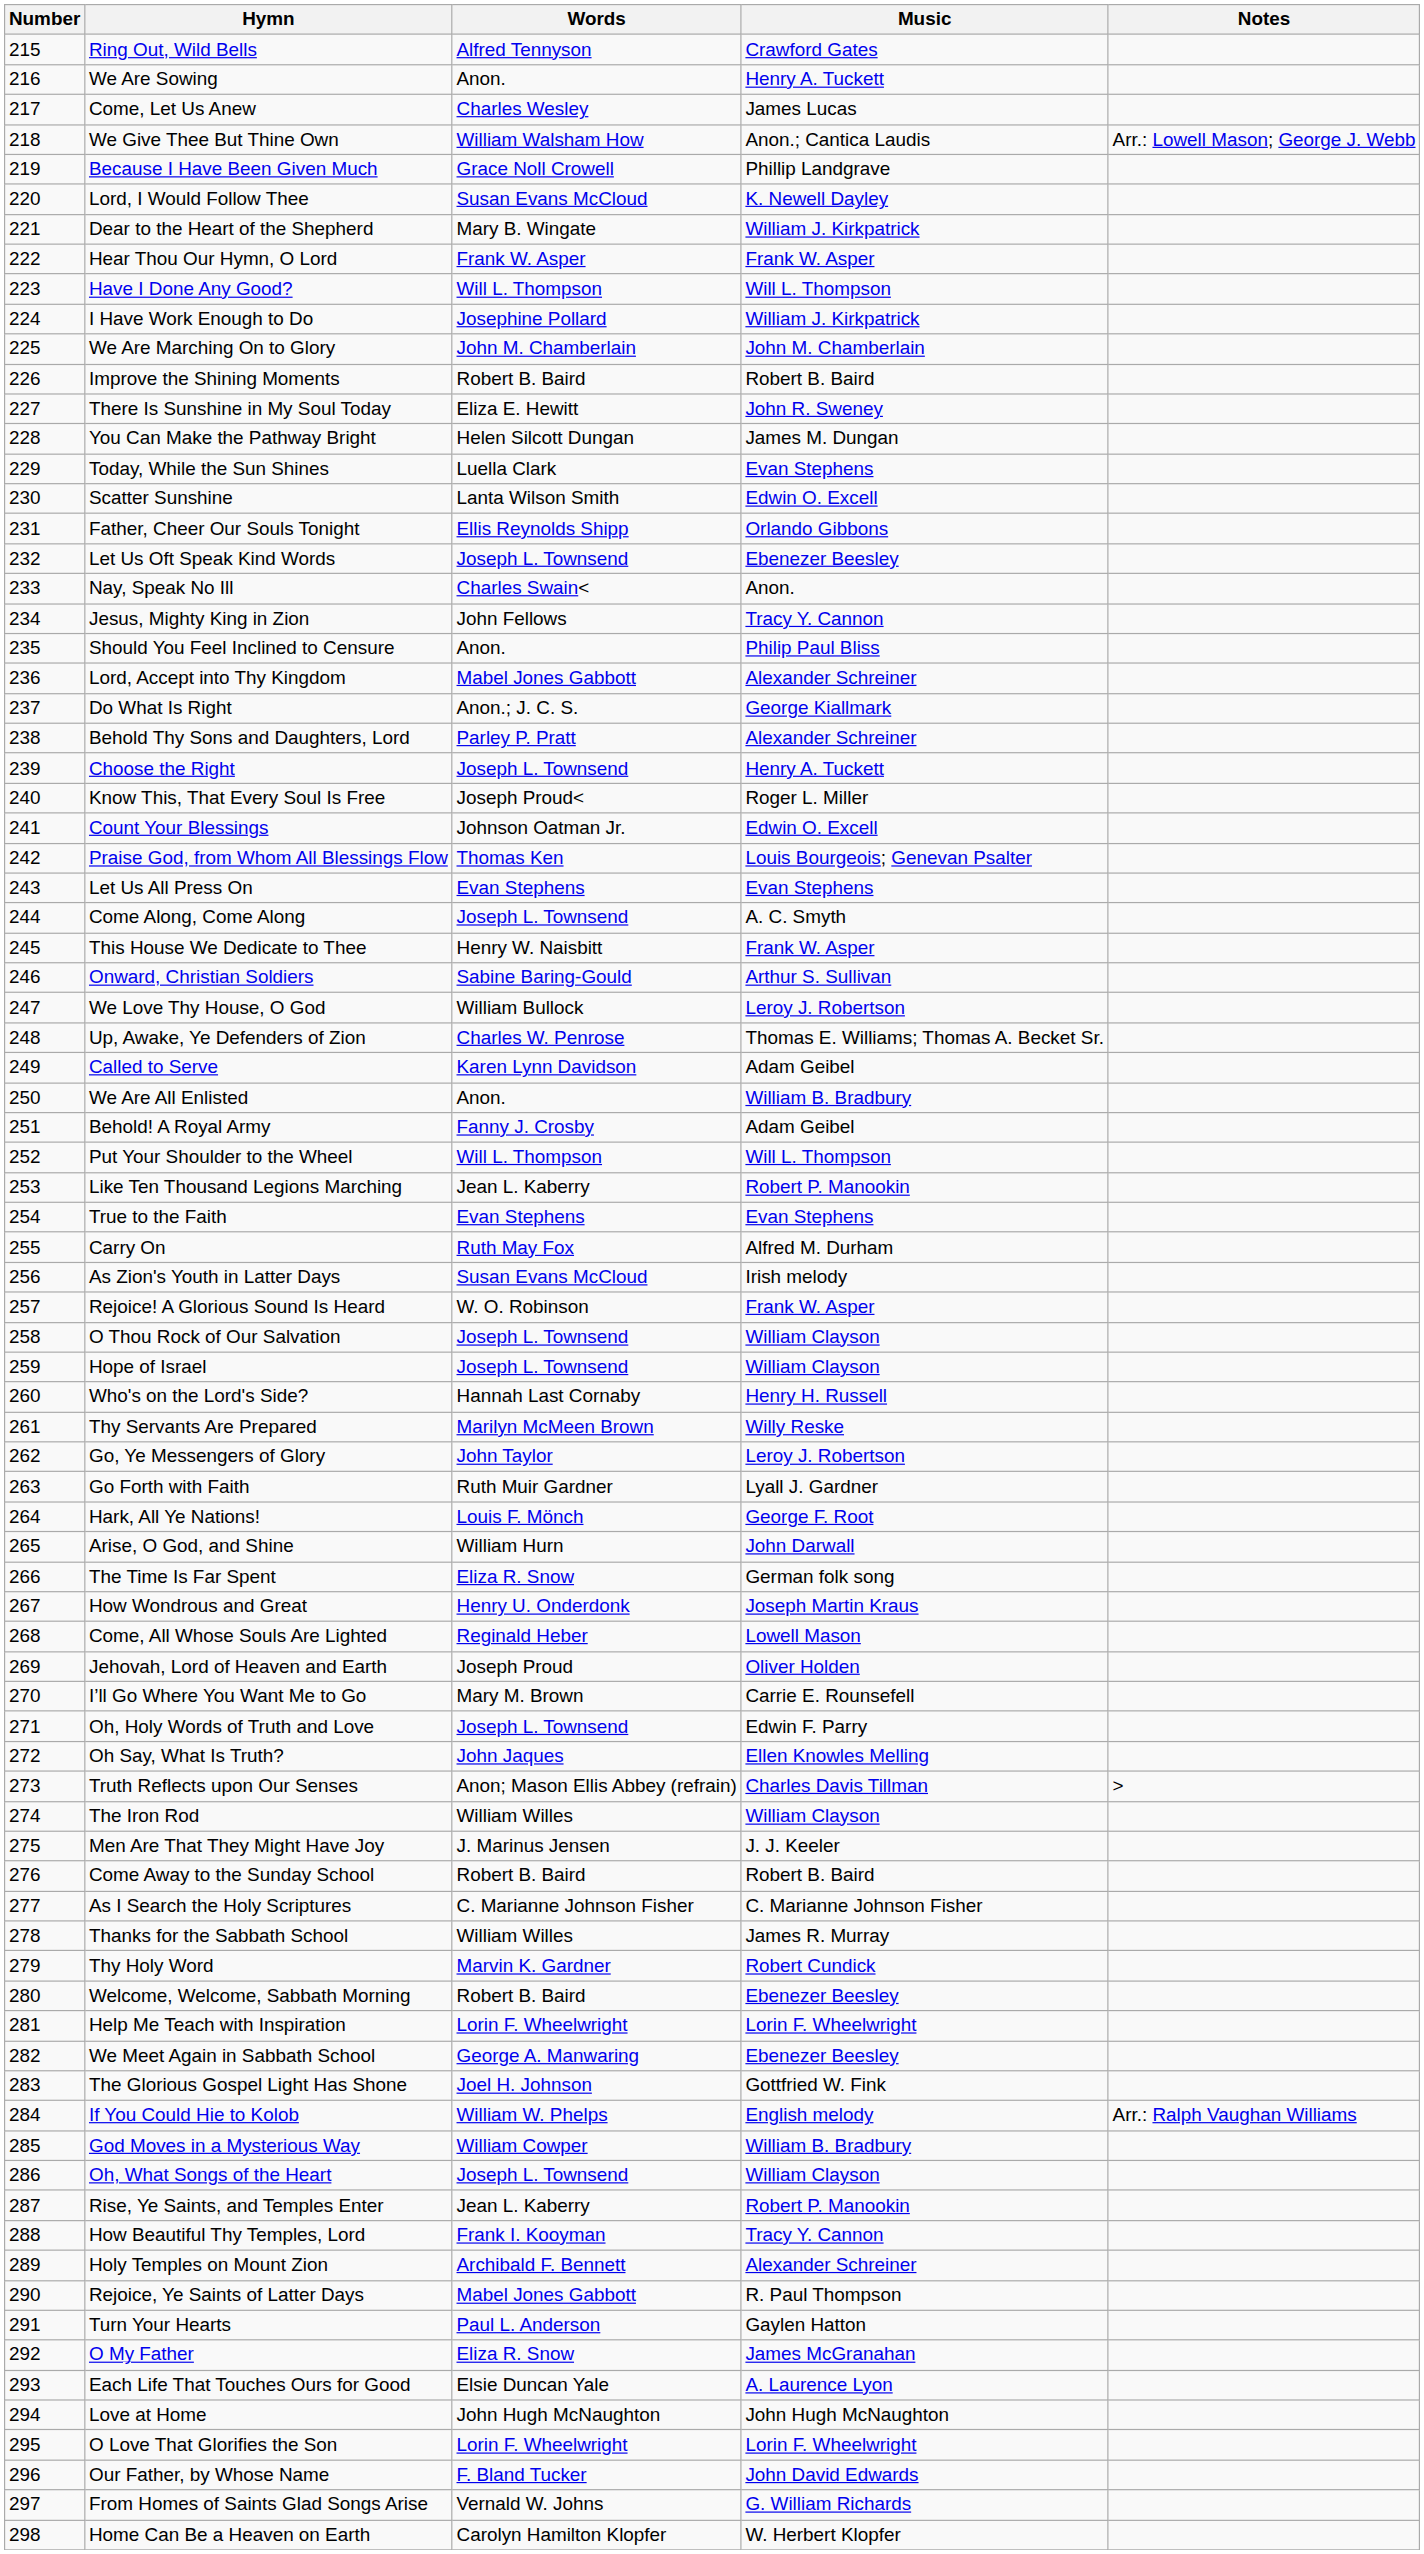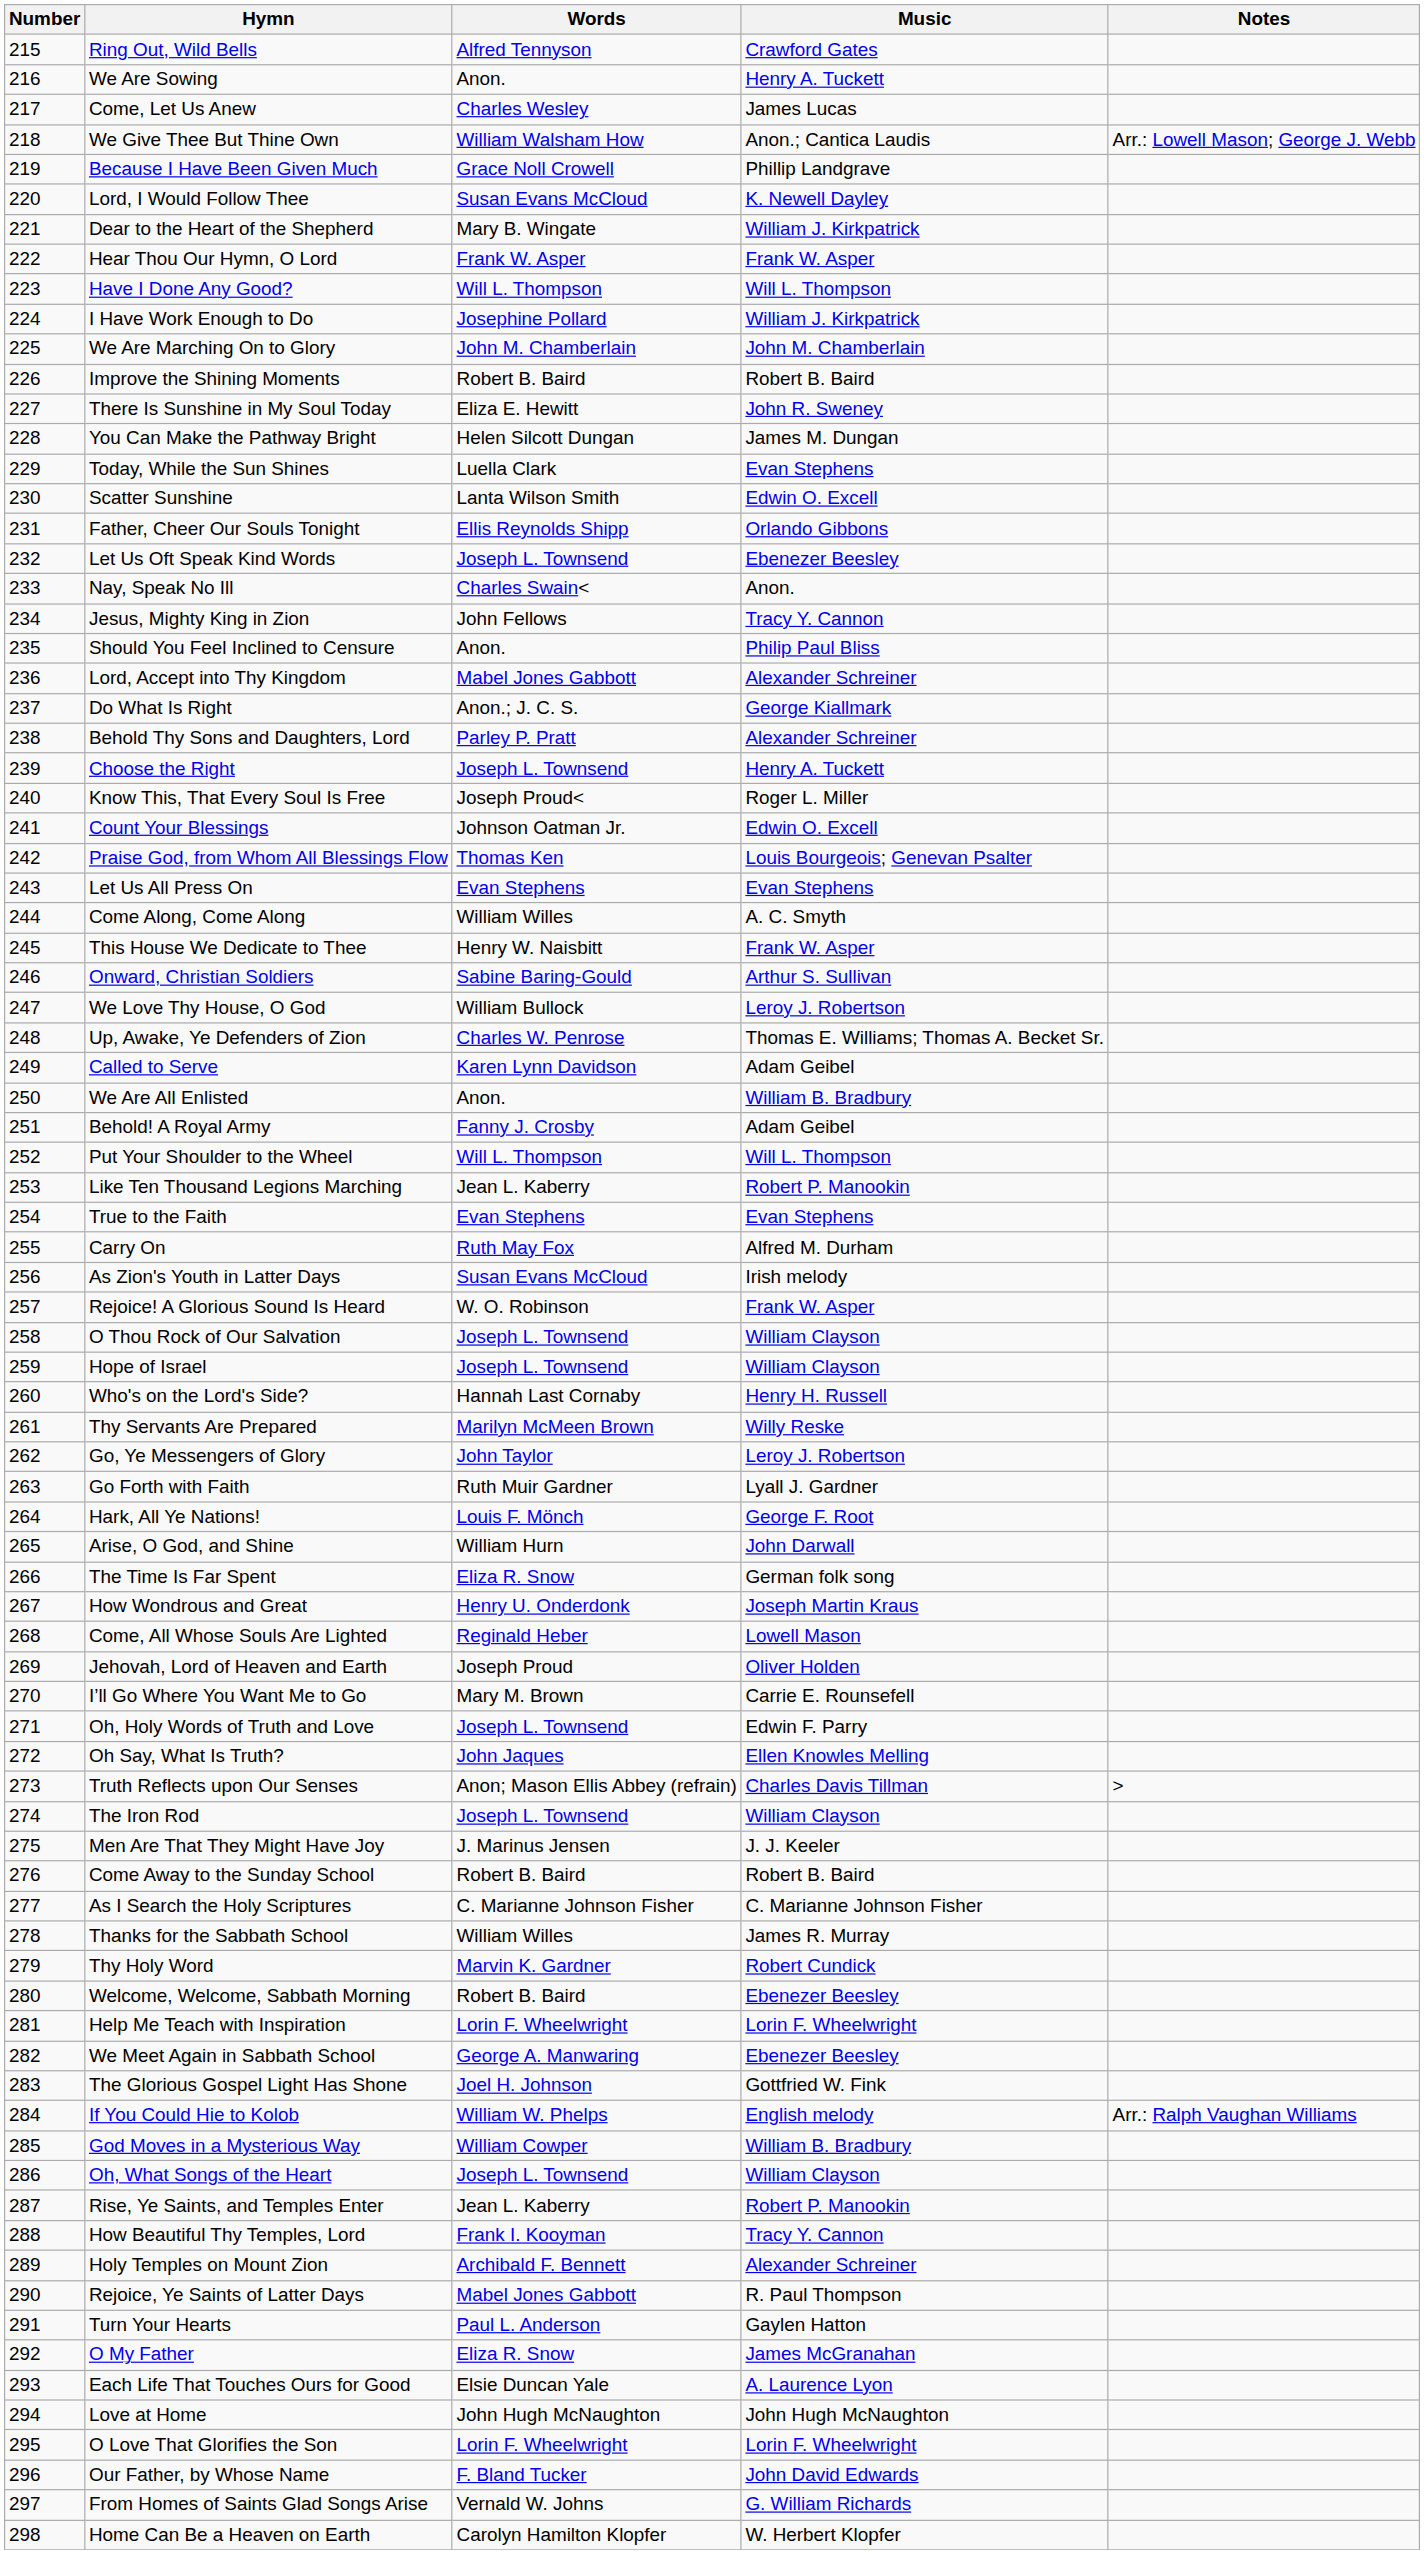(542, 917) Joseph L. Townsend -> (515, 917) William Willes
(515, 1816) William Willes -> (542, 1816) Joseph L. Townsend
